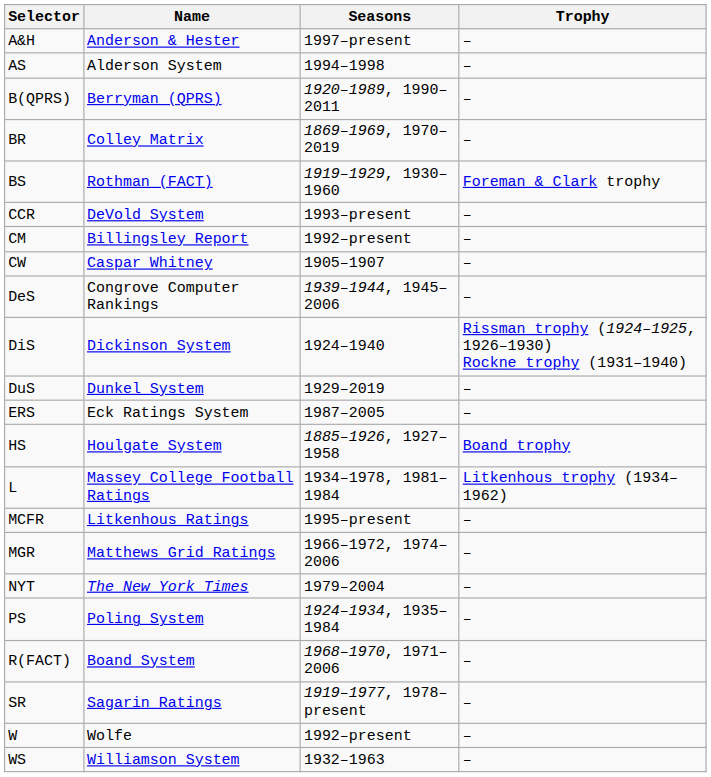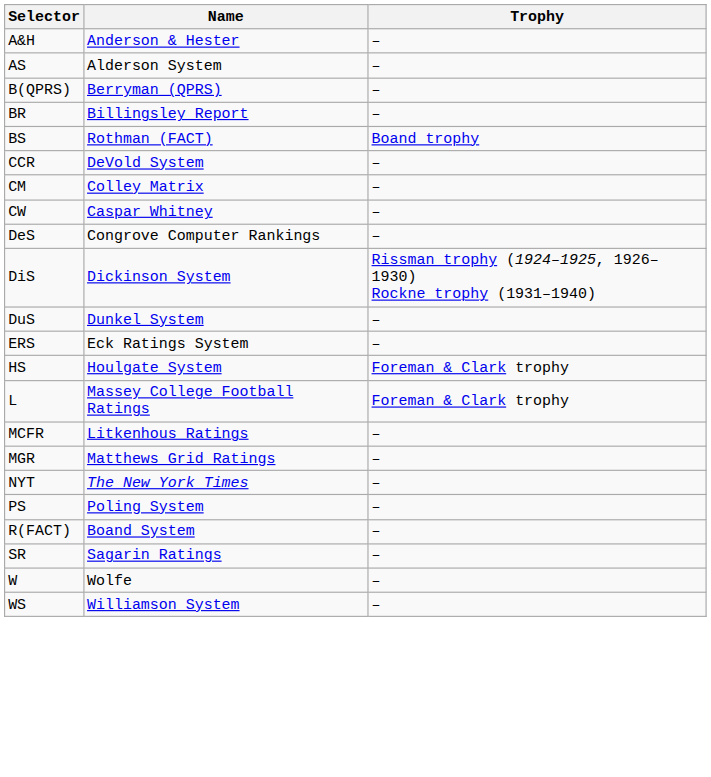- column: (380, 17)
(145, 140) Colley Matrix -> (168, 114) Billingsley Report
(561, 182) Foreman & Clark trophy -> (425, 139) Boand trophy
(168, 239) Billingsley Report -> (145, 187) Colley Matrix
(517, 446) Boand trophy -> (470, 368) Foreman & Clark trophy
(570, 487) Litkenhous trophy (1934–1962) -> (470, 401) Foreman & Clark trophy
